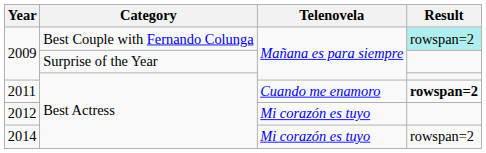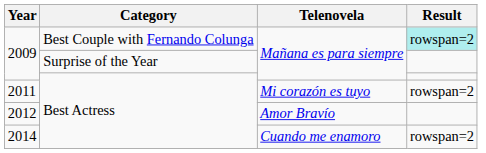(320, 91) Cuando me enamoro -> (315, 91) Mi corazón es tuyo
(444, 91) bold -> (442, 91) normal
(315, 113) Mi corazón es tuyo -> (298, 113) Amor Bravío
(315, 136) Mi corazón es tuyo -> (320, 136) Cuando me enamoro
